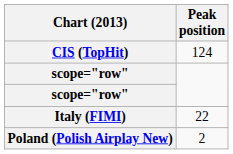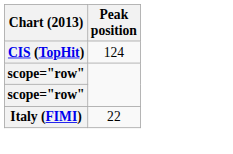- row: (90, 138)
